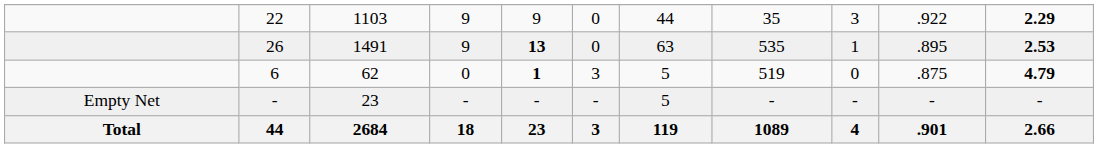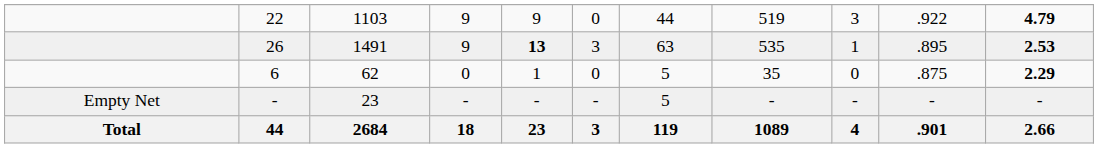(772, 18) 35 -> (772, 18) 519
(1040, 18) 2.29 -> (1040, 18) 4.79
(596, 45) 0 -> (596, 45) 3
(537, 73) bold -> (537, 73) normal
(596, 73) 3 -> (596, 73) 0
(772, 73) 519 -> (772, 73) 35
(1040, 73) 4.79 -> (1040, 73) 2.29
